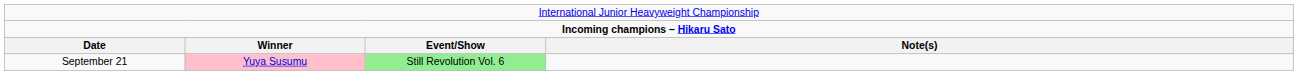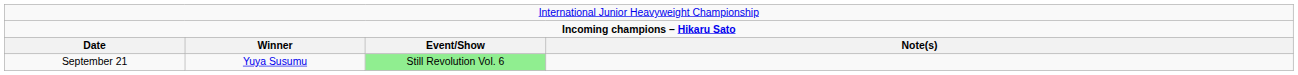(275, 62) pink background -> (275, 62) no background
